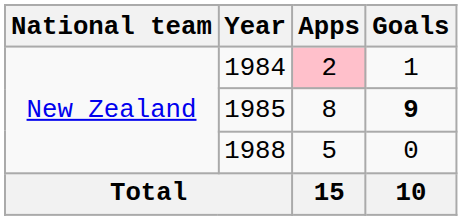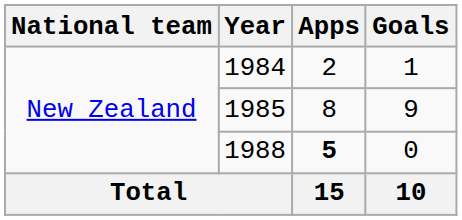(329, 68) pink background -> (329, 68) no background
(411, 110) bold -> (411, 110) normal
(329, 152) normal -> (329, 152) bold
